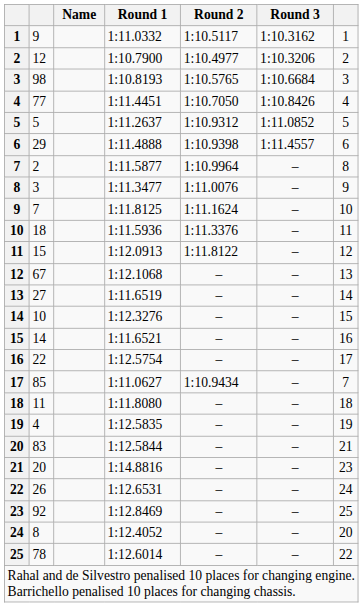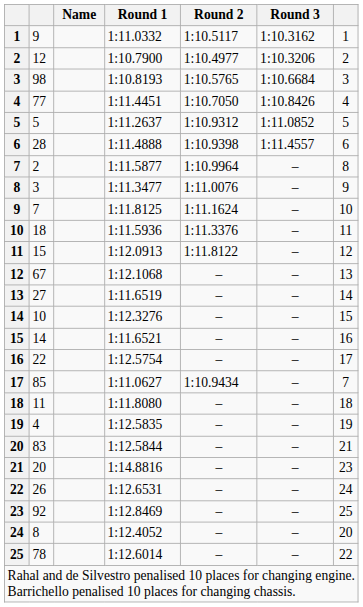(39, 144) 29 -> (39, 144) 28
